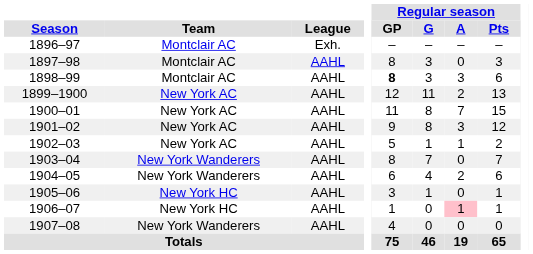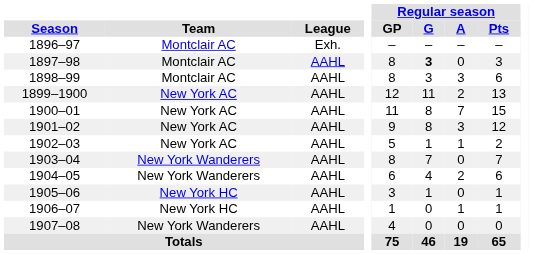(429, 61) normal -> (429, 61) bold
(392, 77) bold -> (392, 77) normal
(461, 209) pink background -> (461, 209) no background
